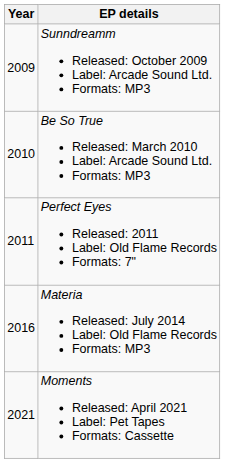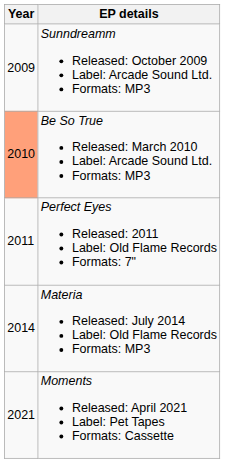(21, 154) no background -> (21, 154) lightsalmon background
(21, 328) 2016 -> (21, 328) 2014
